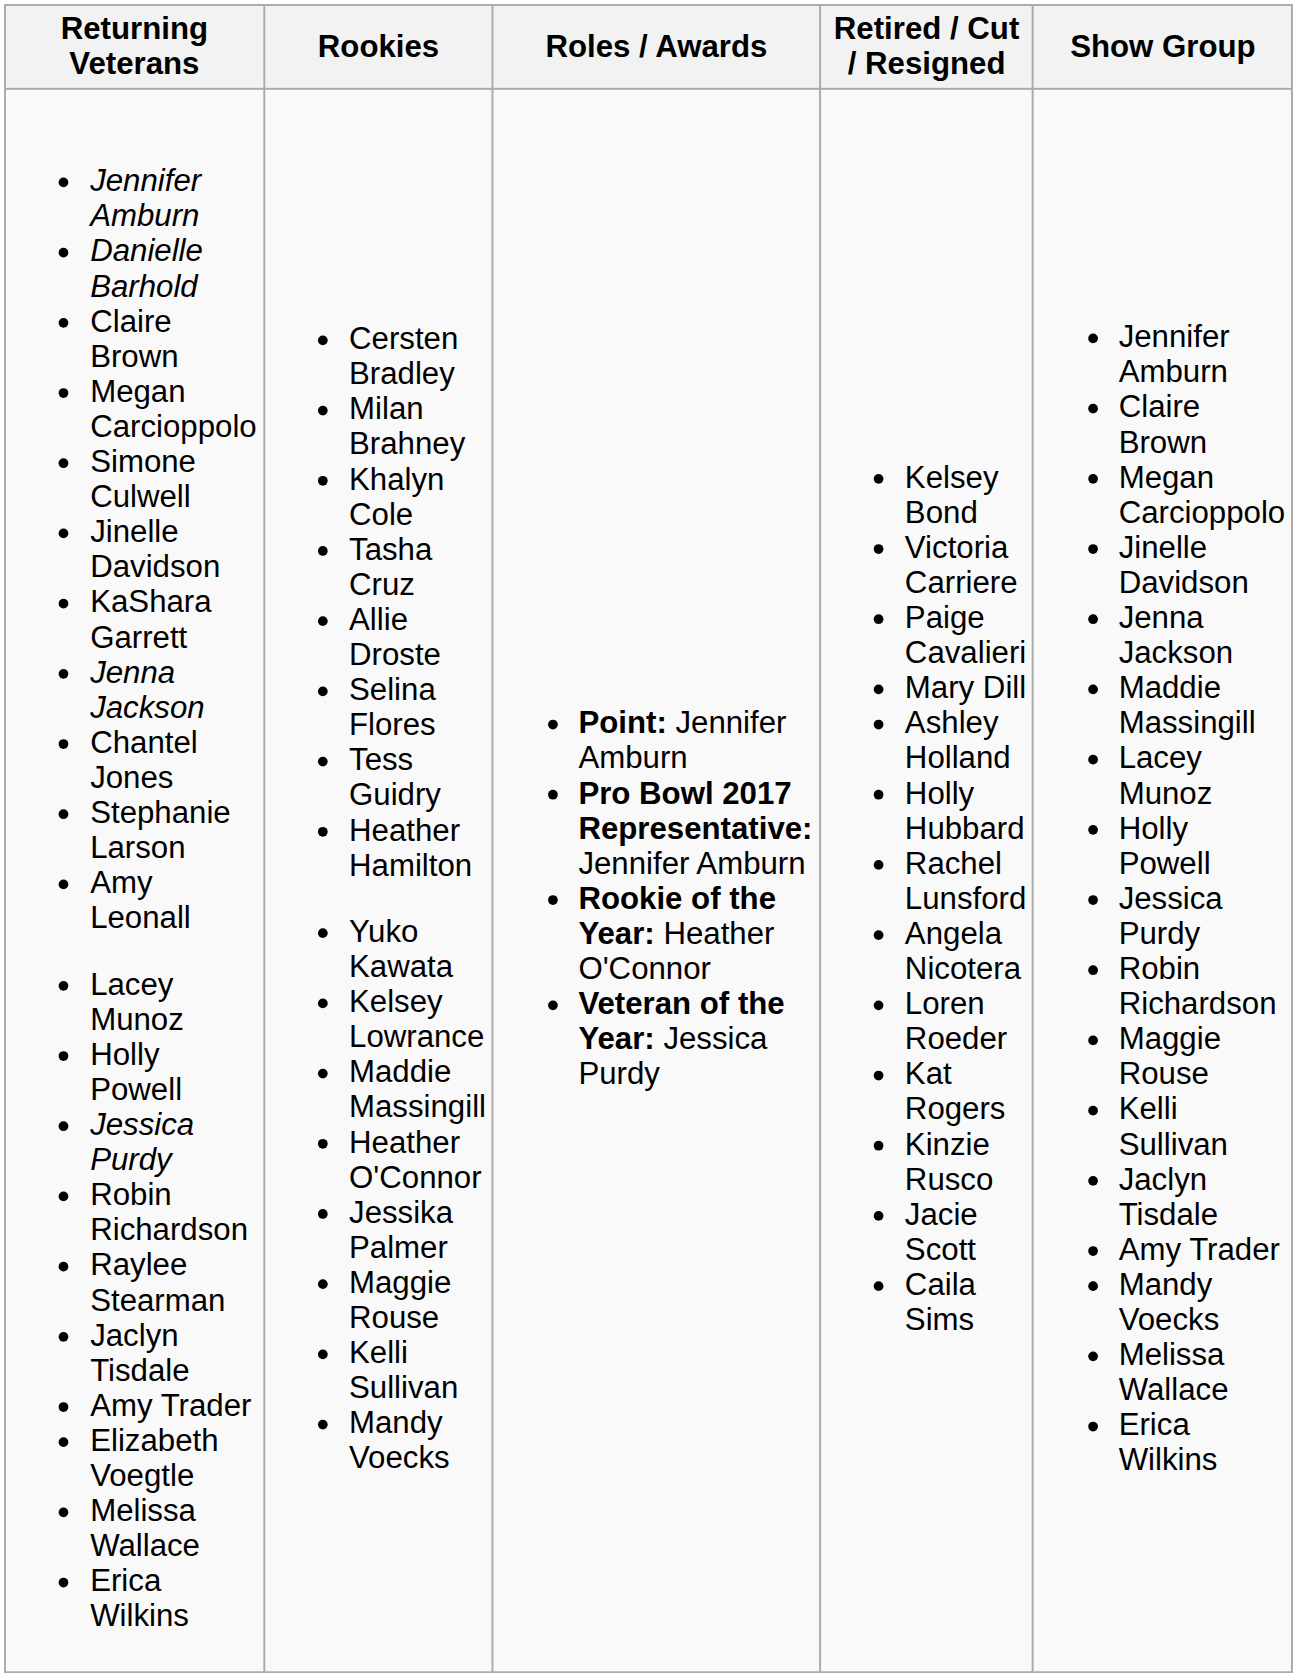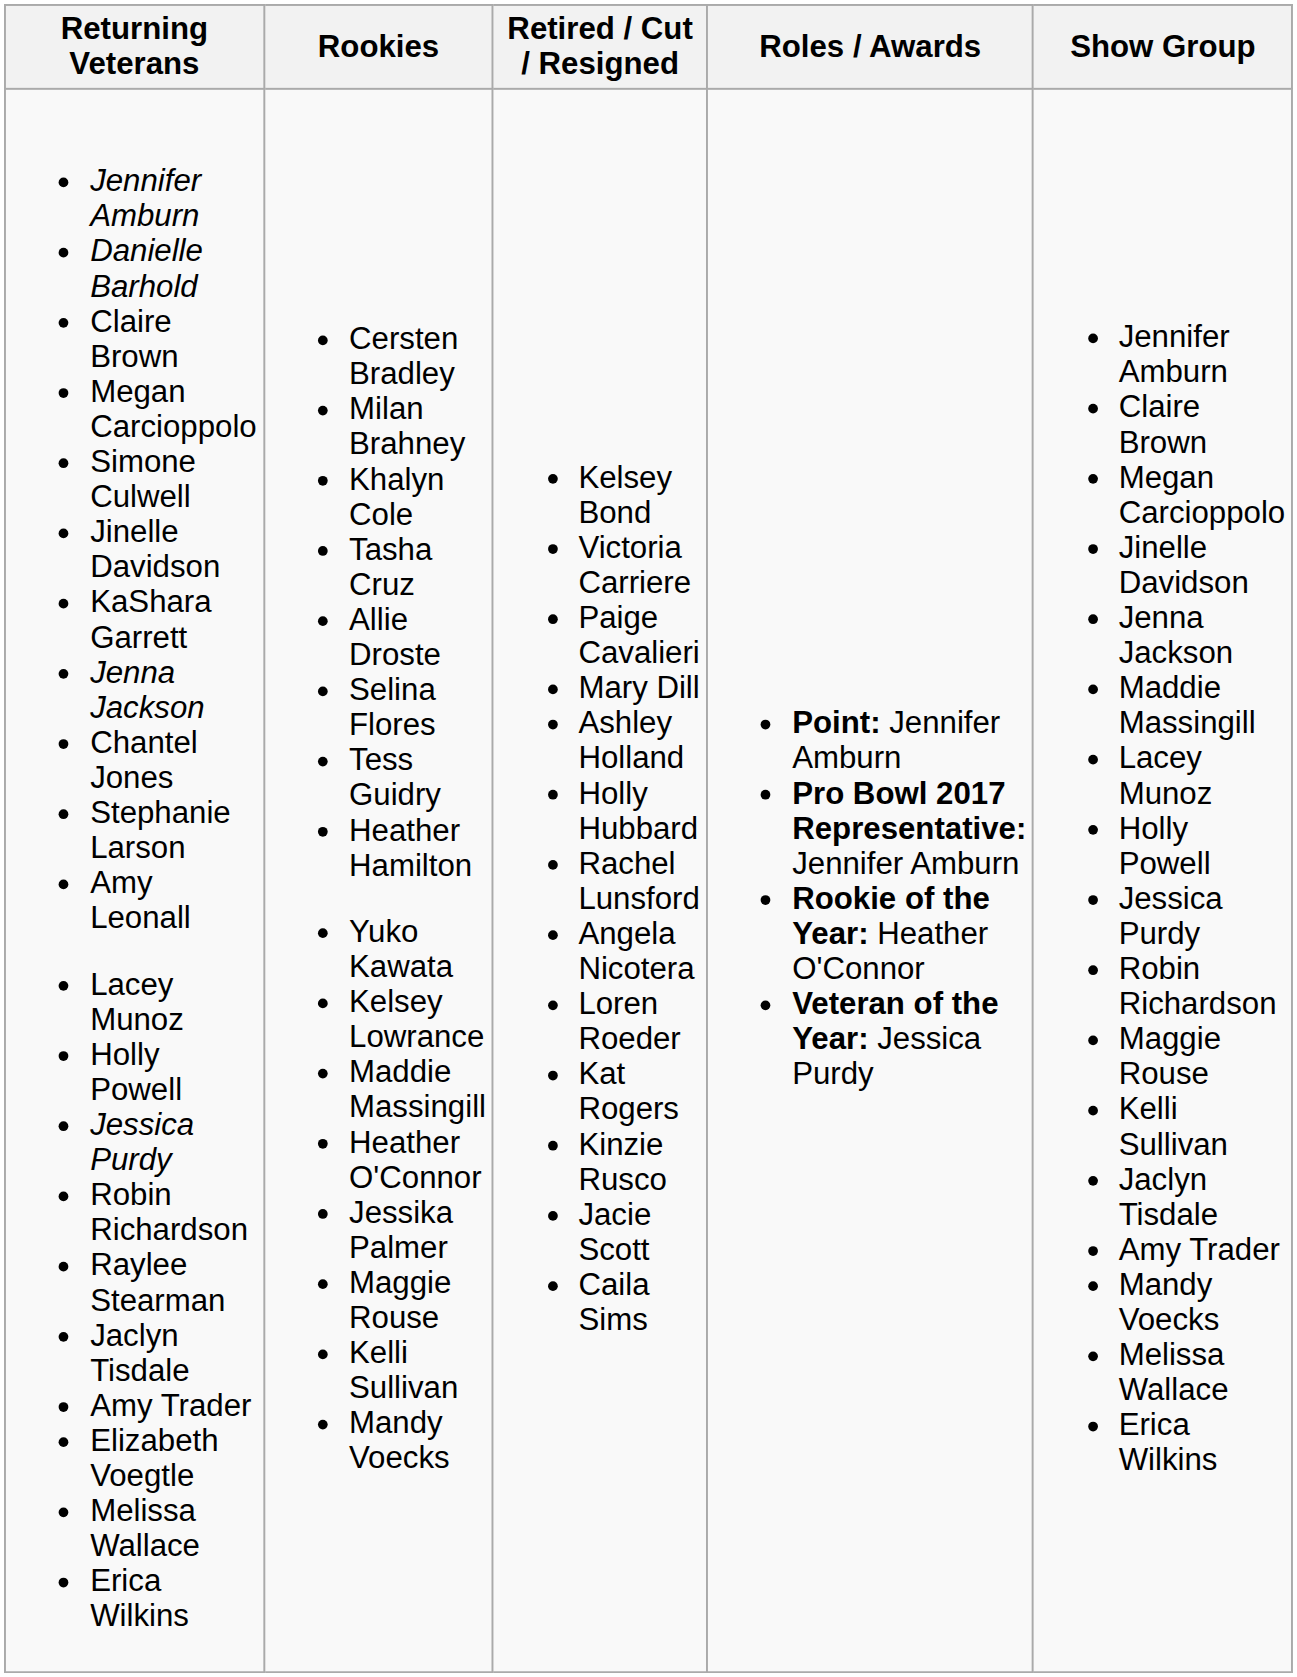columns swapped: (927, 46) <-> (656, 46)
